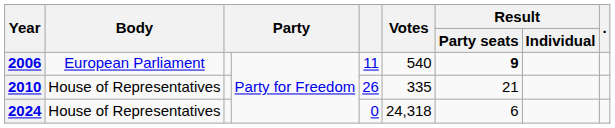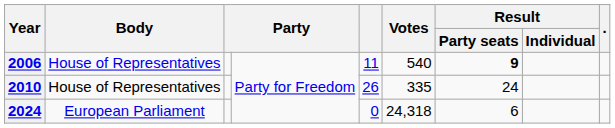(134, 64) European Parliament -> (134, 64) House of Representatives
(510, 88) 21 -> (510, 88) 24
(134, 111) House of Representatives -> (134, 111) European Parliament
